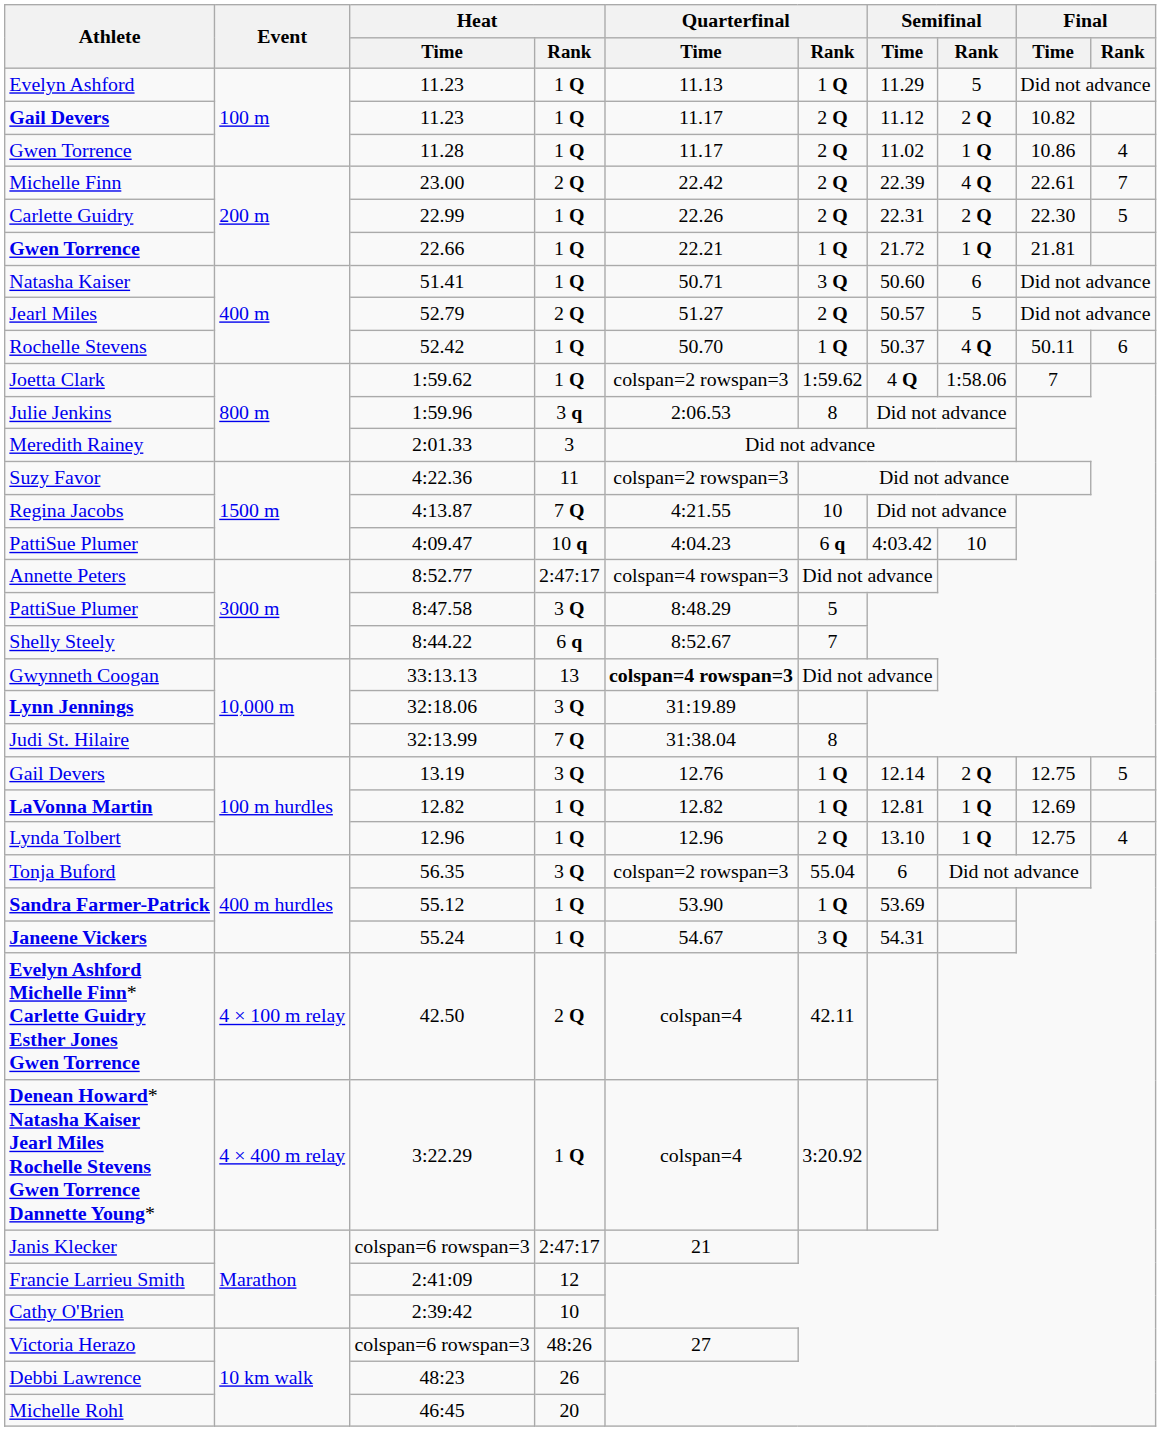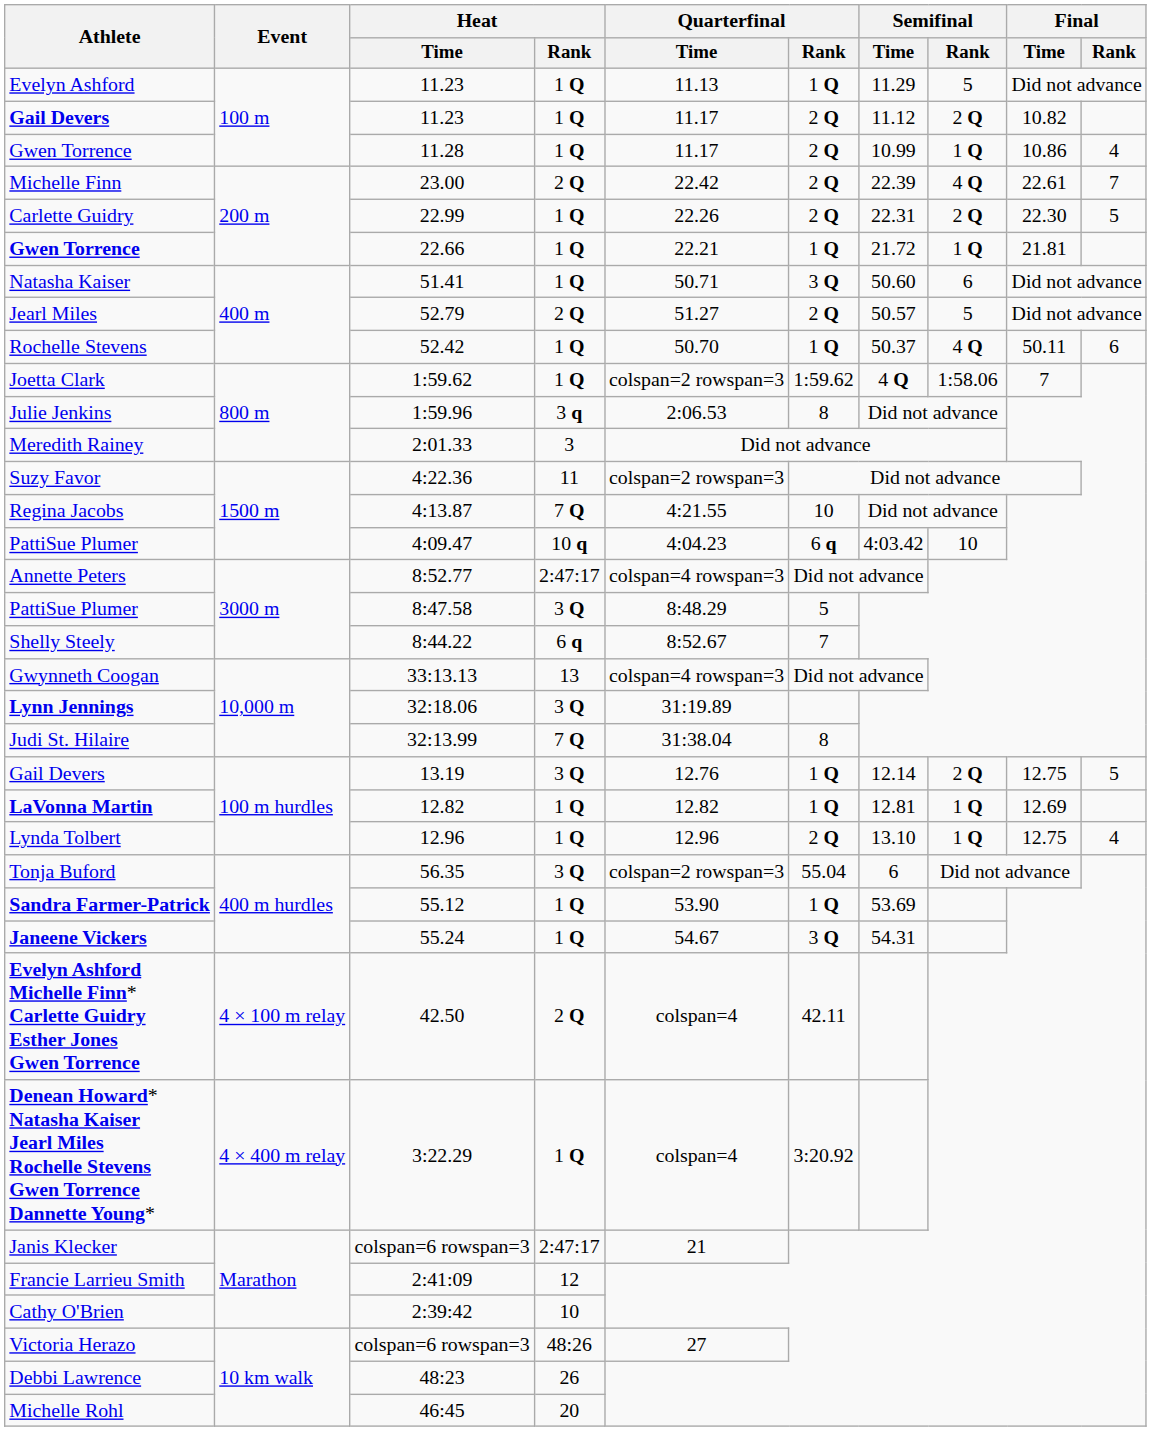(902, 150) 11.02 -> (893, 150) 10.99
(701, 675) bold -> (697, 675) normal
